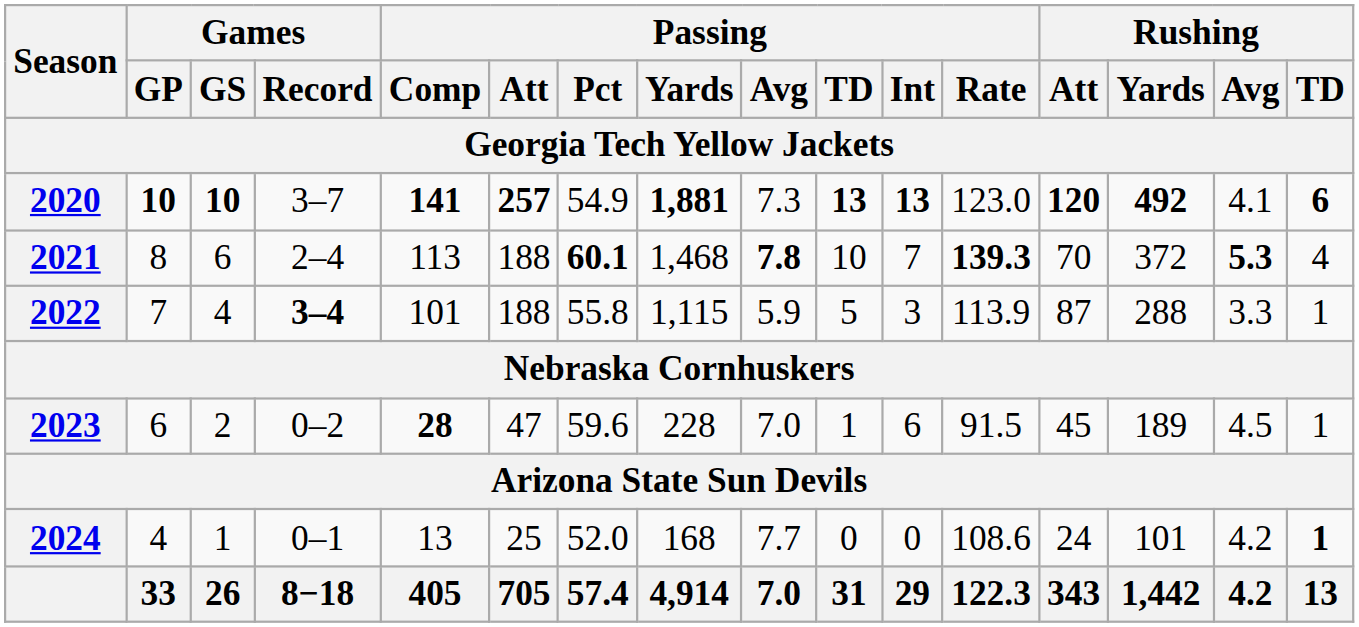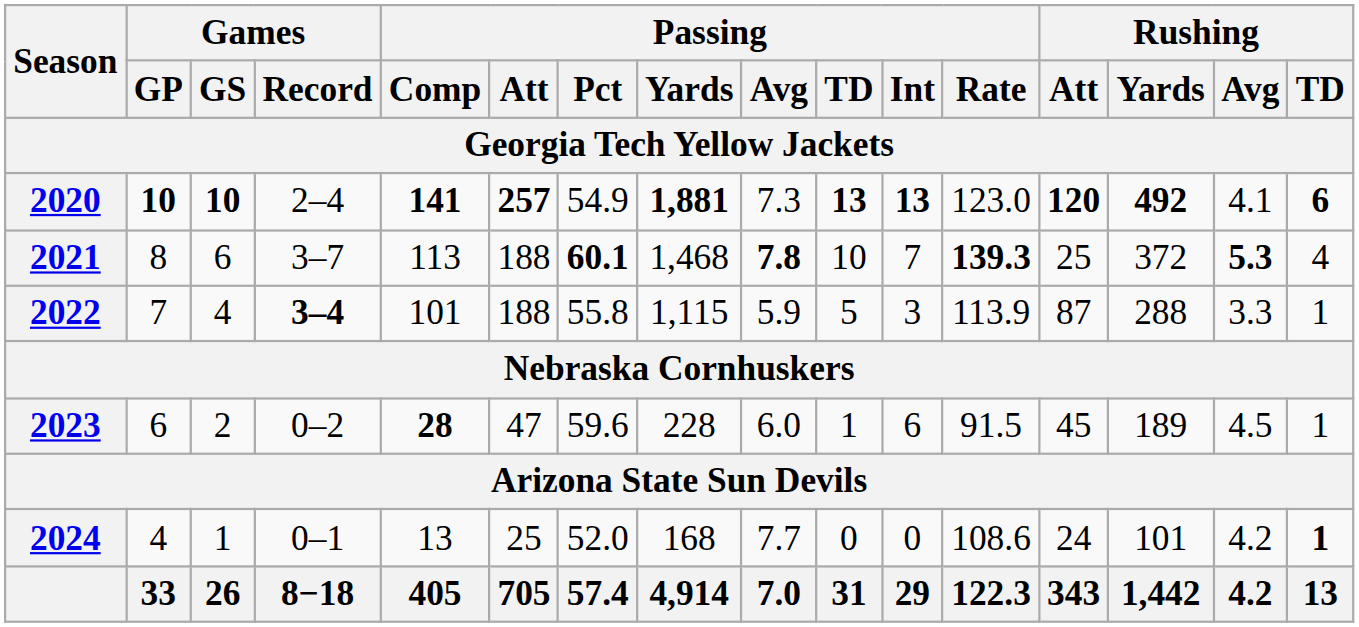(318, 200) 3–7 -> (318, 200) 2–4
(318, 256) 2–4 -> (318, 256) 3–7
(1074, 256) 70 -> (1074, 256) 25
(779, 425) 7.0 -> (779, 425) 6.0
